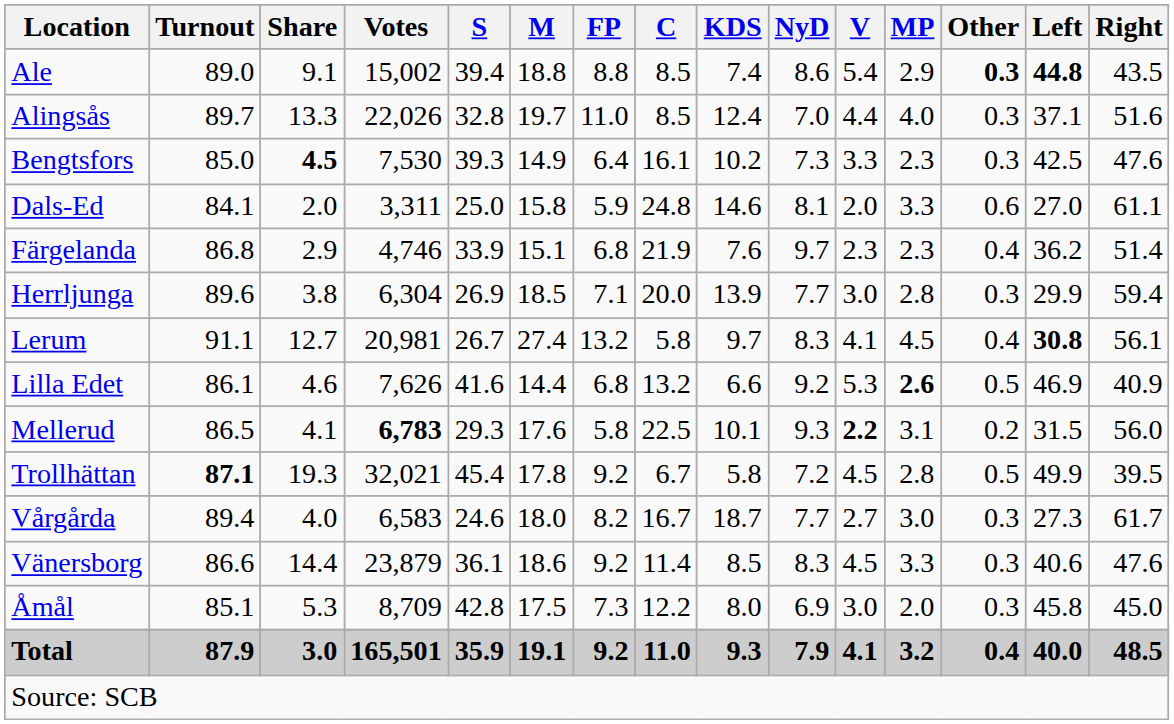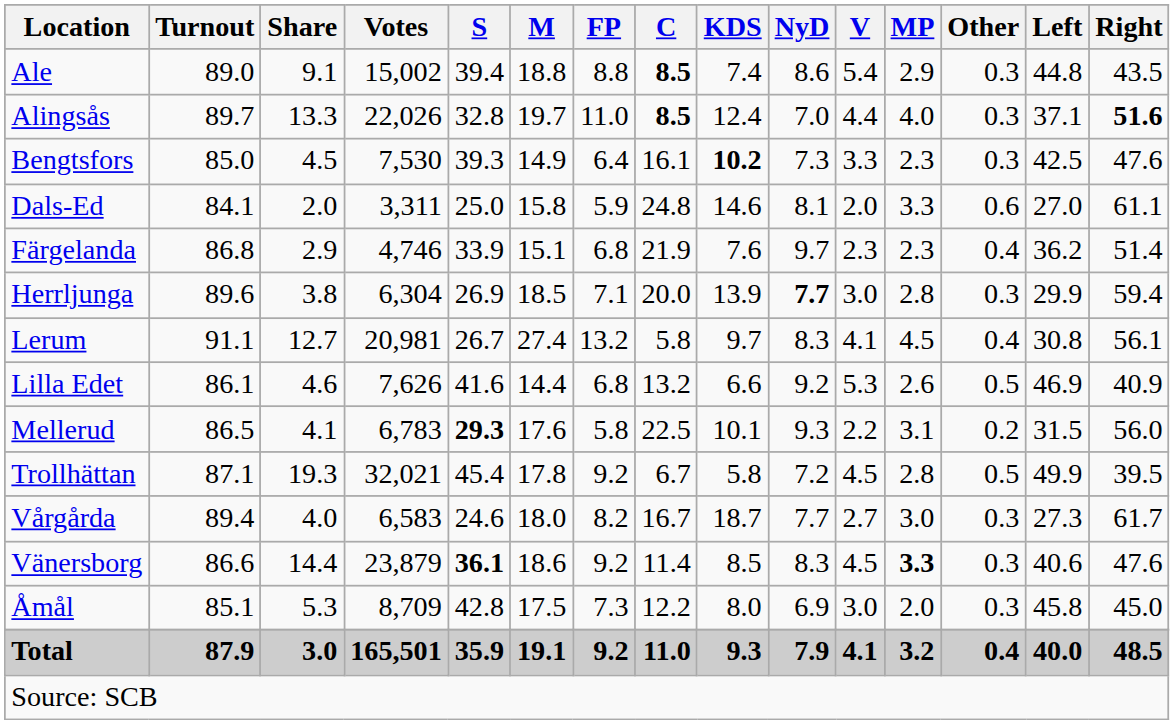(673, 71) normal -> (673, 71) bold
(1002, 71) bold -> (1002, 71) normal
(1058, 71) bold -> (1058, 71) normal
(673, 116) normal -> (673, 116) bold
(1138, 116) normal -> (1138, 116) bold
(320, 160) bold -> (320, 160) normal
(737, 160) normal -> (737, 160) bold
(812, 294) normal -> (812, 294) bold
(1058, 339) bold -> (1058, 339) normal
(917, 384) bold -> (917, 384) normal
(410, 428) bold -> (410, 428) normal
(479, 428) normal -> (479, 428) bold
(860, 428) bold -> (860, 428) normal
(230, 473) bold -> (230, 473) normal
(479, 562) normal -> (479, 562) bold
(917, 562) normal -> (917, 562) bold
